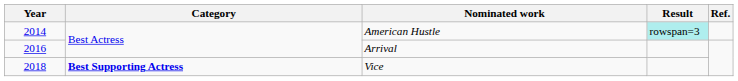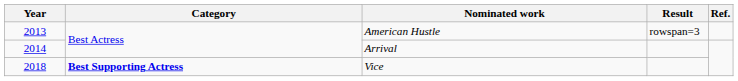(35, 31) 2014 -> (35, 31) 2013
(675, 31) paleturquoise background -> (675, 31) no background
(35, 48) 2016 -> (35, 48) 2014
